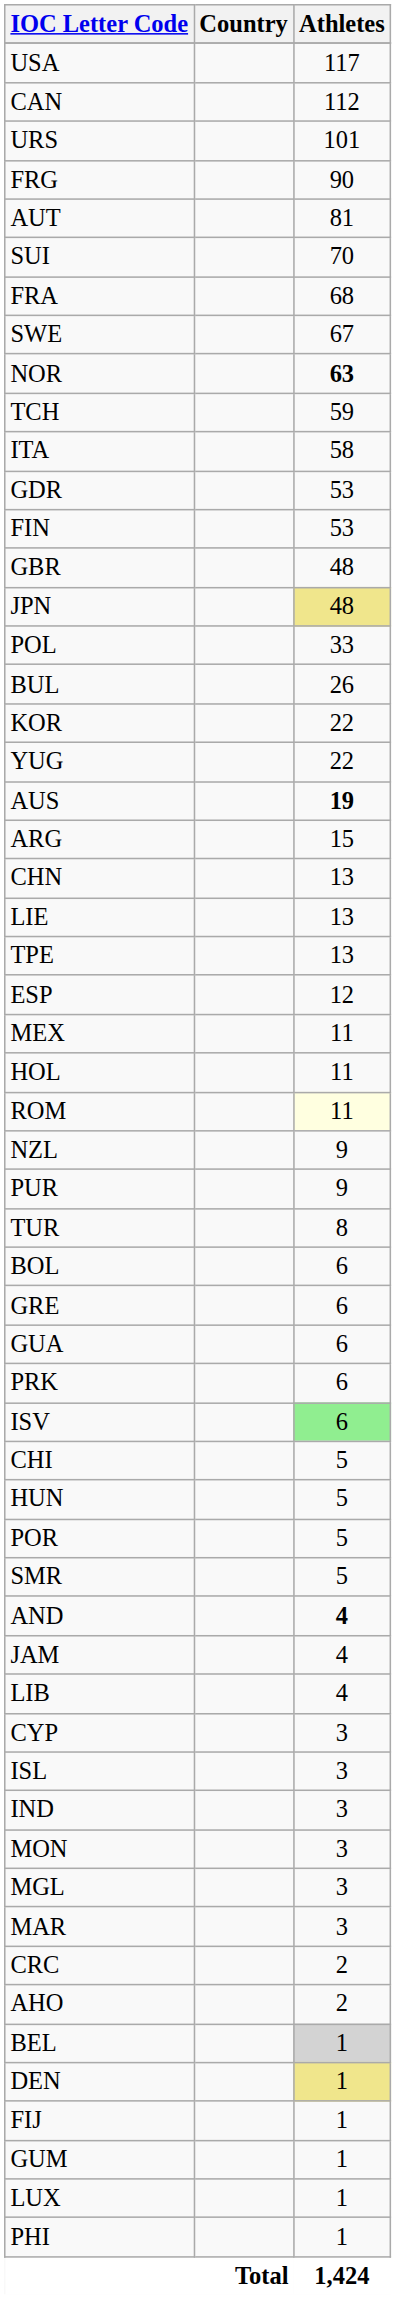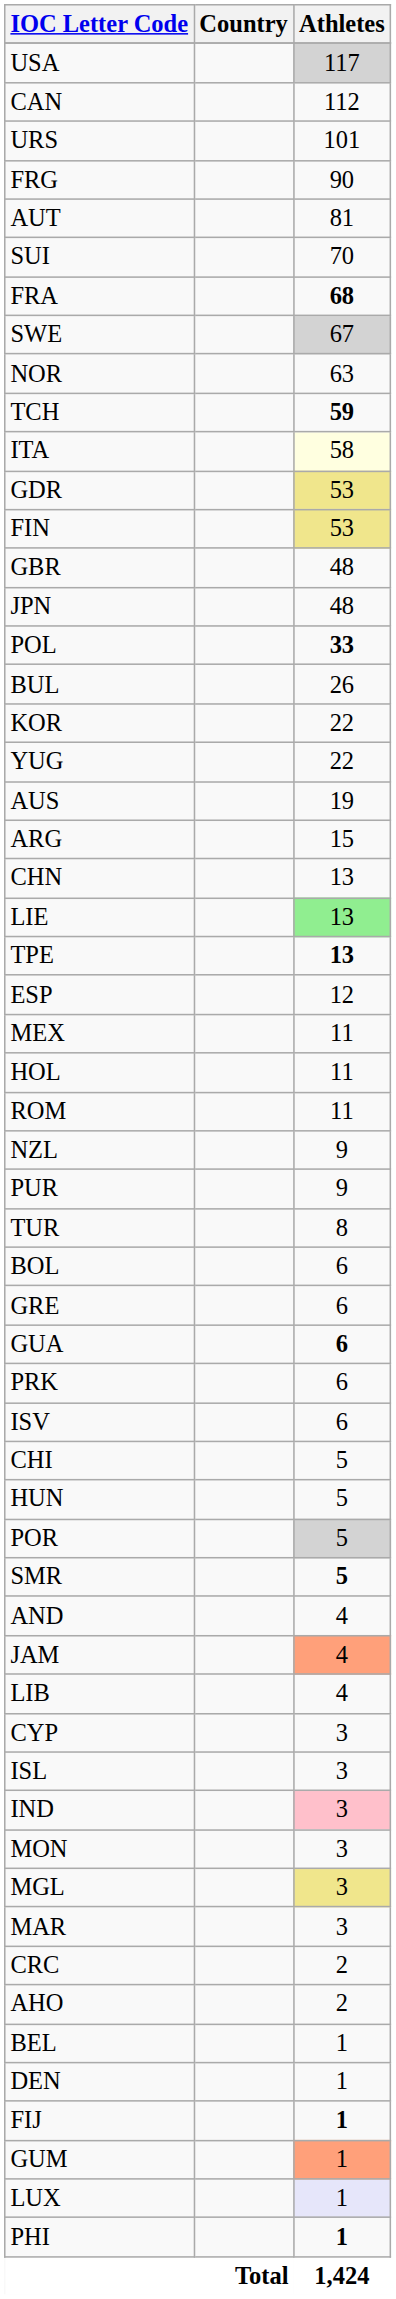(342, 62) no background -> (342, 62) lightgrey background
(342, 295) normal -> (342, 295) bold
(342, 334) no background -> (342, 334) lightgrey background
(342, 373) bold -> (342, 373) normal
(342, 412) normal -> (342, 412) bold
(342, 450) no background -> (342, 450) lightyellow background
(342, 489) no background -> (342, 489) khaki background
(342, 528) no background -> (342, 528) khaki background
(342, 606) khaki background -> (342, 606) no background
(342, 645) normal -> (342, 645) bold
(342, 800) bold -> (342, 800) normal
(342, 916) no background -> (342, 916) lightgreen background
(342, 955) normal -> (342, 955) bold
(342, 1110) lightyellow background -> (342, 1110) no background
(342, 1343) normal -> (342, 1343) bold
(342, 1421) lightgreen background -> (342, 1421) no background
(342, 1538) no background -> (342, 1538) lightgrey background
(342, 1576) normal -> (342, 1576) bold
(342, 1615) bold -> (342, 1615) normal
(342, 1654) no background -> (342, 1654) lightsalmon background
(342, 1809) no background -> (342, 1809) pink background
(342, 1887) no background -> (342, 1887) khaki background
(342, 2042) lightgrey background -> (342, 2042) no background
(342, 2081) khaki background -> (342, 2081) no background
(342, 2120) normal -> (342, 2120) bold
(342, 2159) no background -> (342, 2159) lightsalmon background
(342, 2198) no background -> (342, 2198) lavender background
(342, 2236) normal -> (342, 2236) bold
